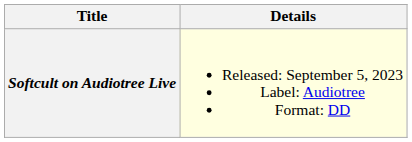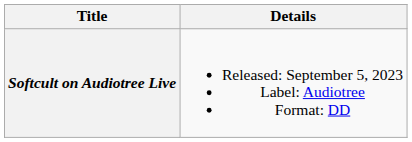(293, 92) lightyellow background -> (293, 92) no background
